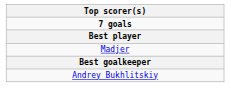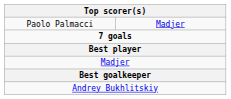+ row: (60, 24)
